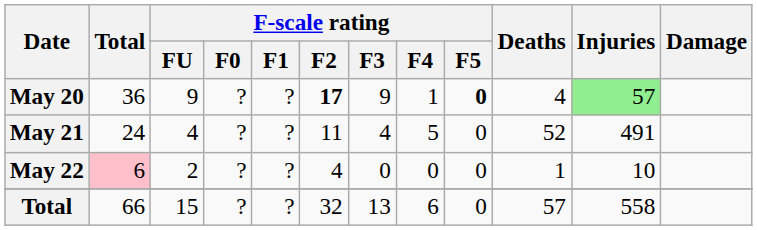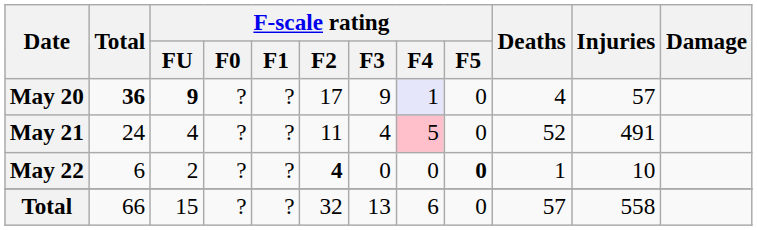(134, 96) normal -> (134, 96) bold
(193, 96) normal -> (193, 96) bold
(331, 96) bold -> (331, 96) normal
(433, 96) no background -> (433, 96) lavender background
(481, 96) bold -> (481, 96) normal
(644, 96) lightgreen background -> (644, 96) no background
(433, 133) no background -> (433, 133) pink background
(139, 170) pink background -> (139, 170) no background
(337, 170) normal -> (337, 170) bold
(481, 170) normal -> (481, 170) bold
